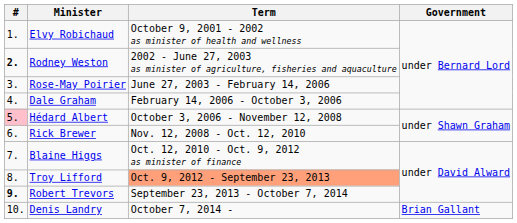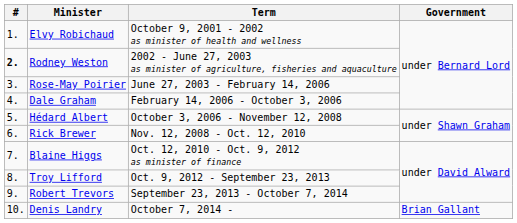(13, 117) pink background -> (13, 117) no background
(230, 178) lightsalmon background -> (230, 178) no background
(13, 194) bold -> (13, 194) normal
